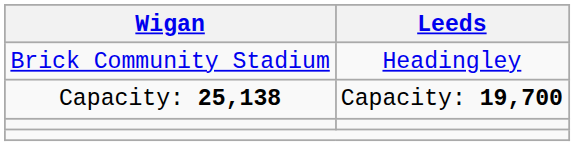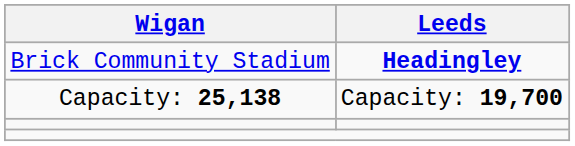(452, 61) normal -> (452, 61) bold
